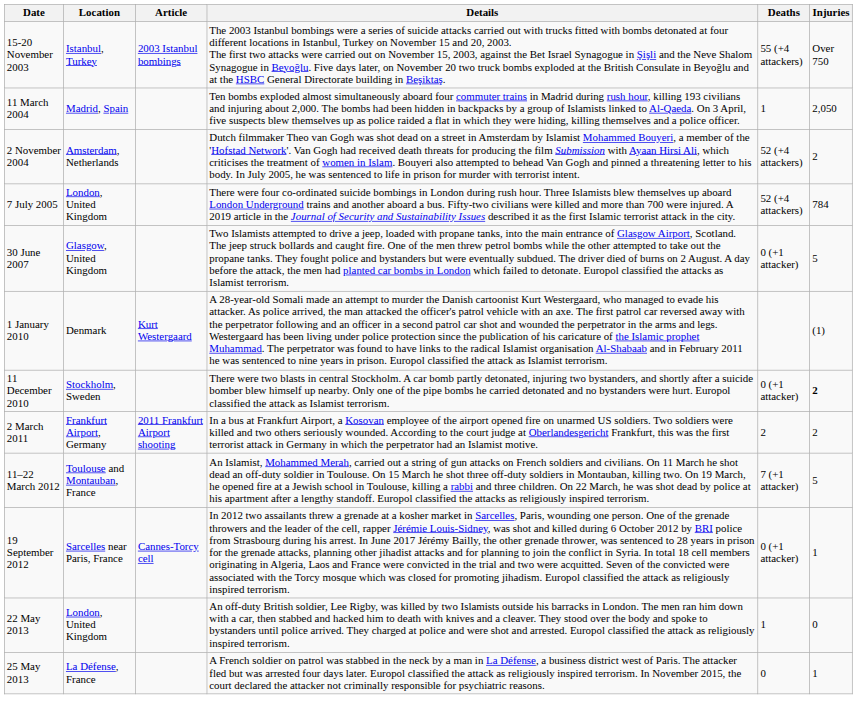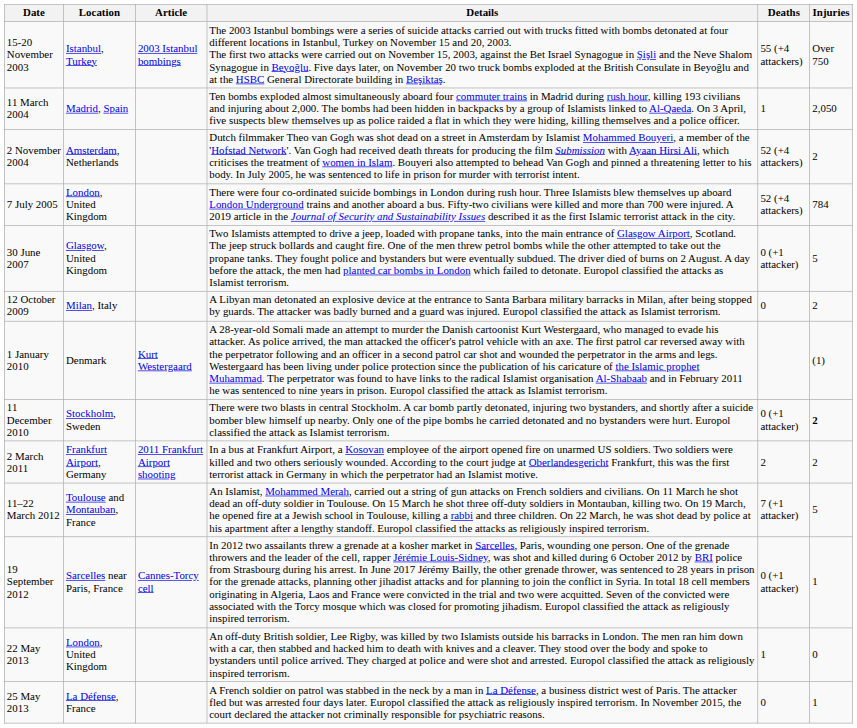+ row: (31, 306)
